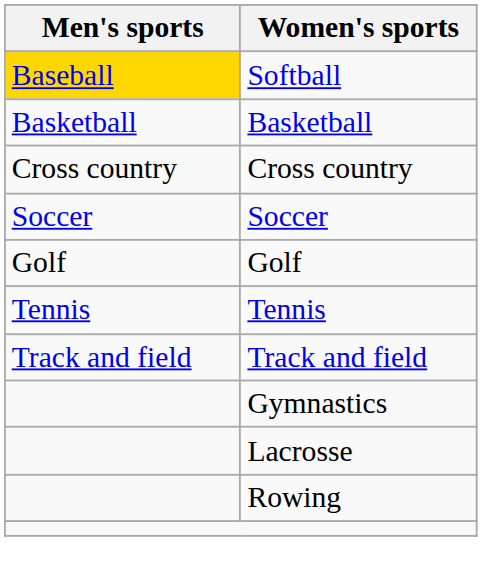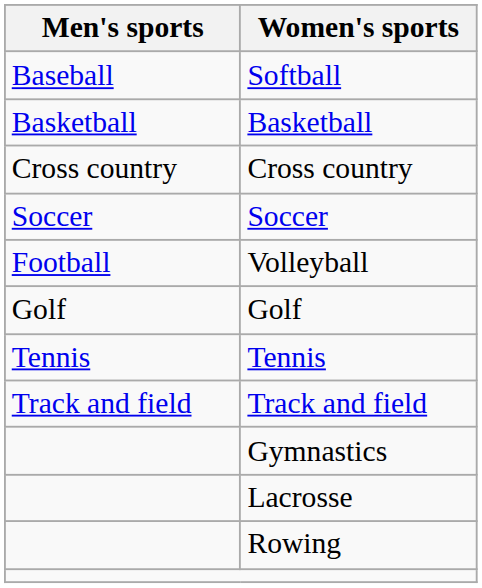(63, 74) gold background -> (63, 74) no background
+ row: (308, 262)
